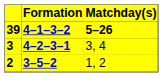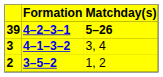(47, 29) 4–1–3–2 -> (47, 29) 4–2–3–1
(47, 46) 4–2–3–1 -> (47, 46) 4–1–3–2
